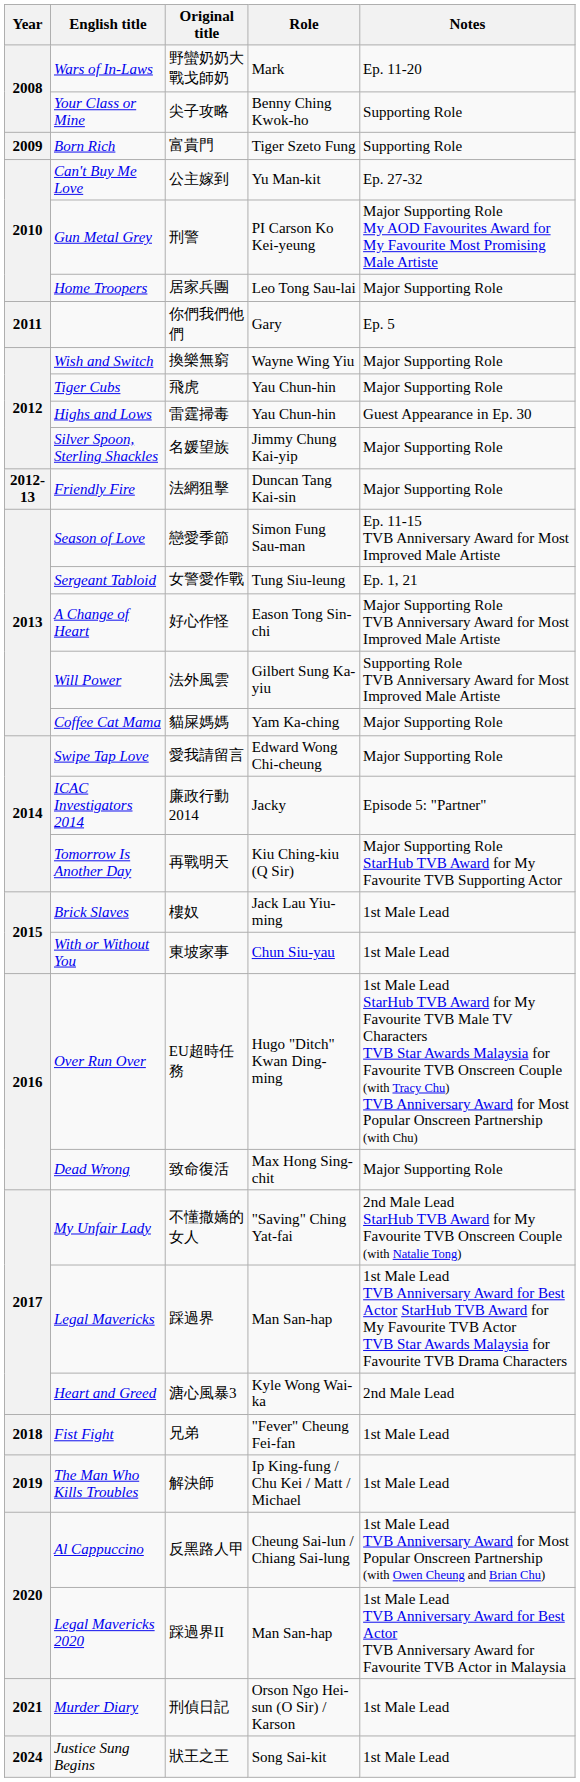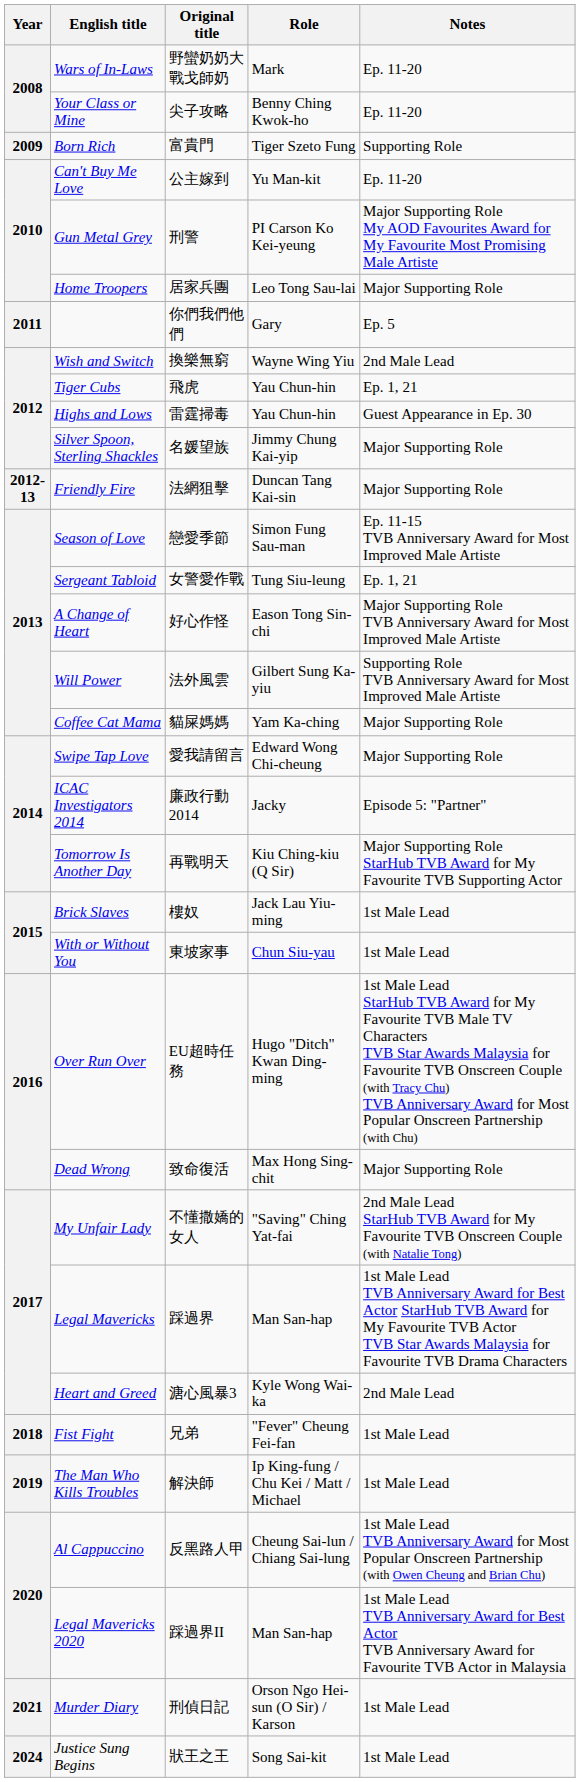(413, 112) Supporting Role -> (393, 112) Ep. 11-20
(393, 179) Ep. 27-32 -> (393, 179) Ep. 11-20
(433, 360) Major Supporting Role -> (409, 360) 2nd Male Lead
(433, 387) Major Supporting Role -> (390, 387) Ep. 1, 21
